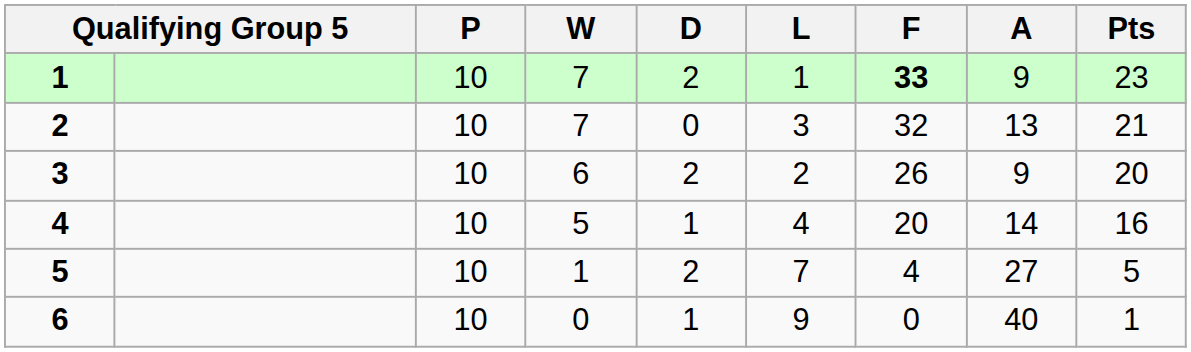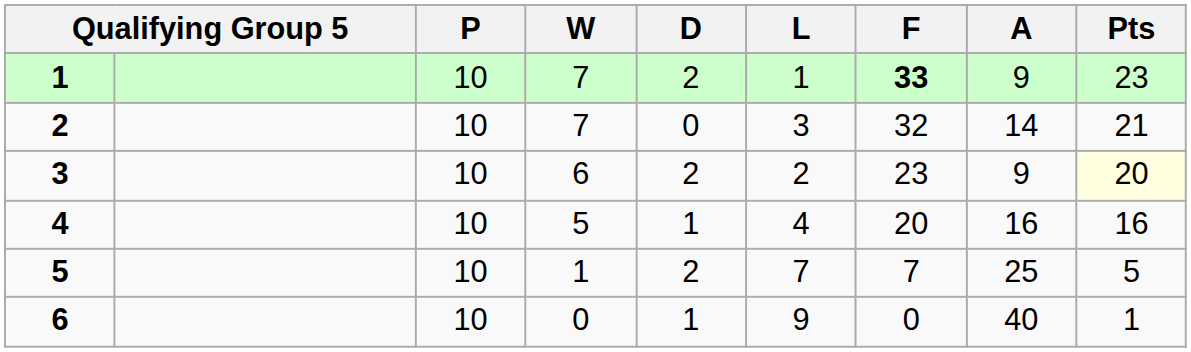(1021, 126) 13 -> (1021, 126) 14
(911, 175) 26 -> (911, 175) 23
(1132, 175) no background -> (1132, 175) lightyellow background
(1021, 223) 14 -> (1021, 223) 16
(911, 272) 4 -> (911, 272) 7
(1021, 272) 27 -> (1021, 272) 25
